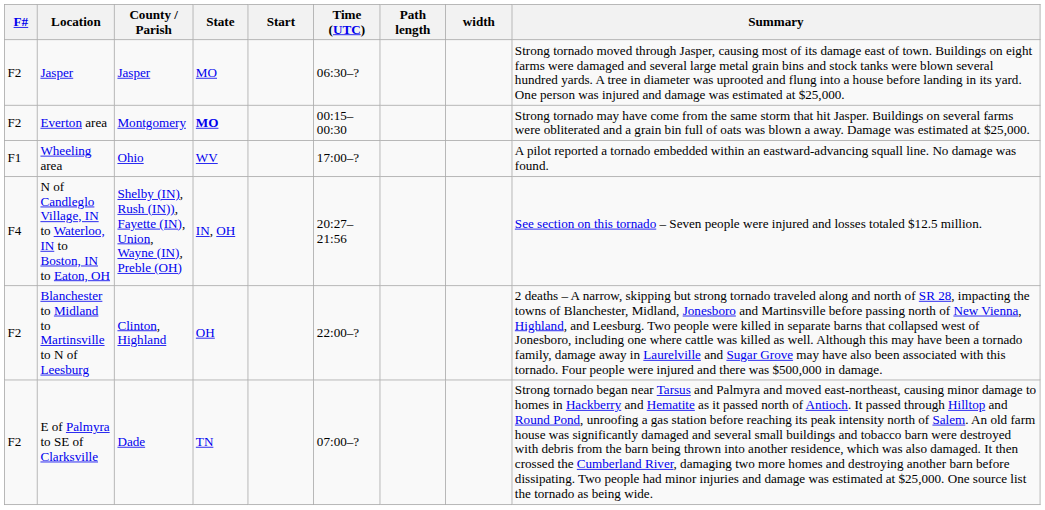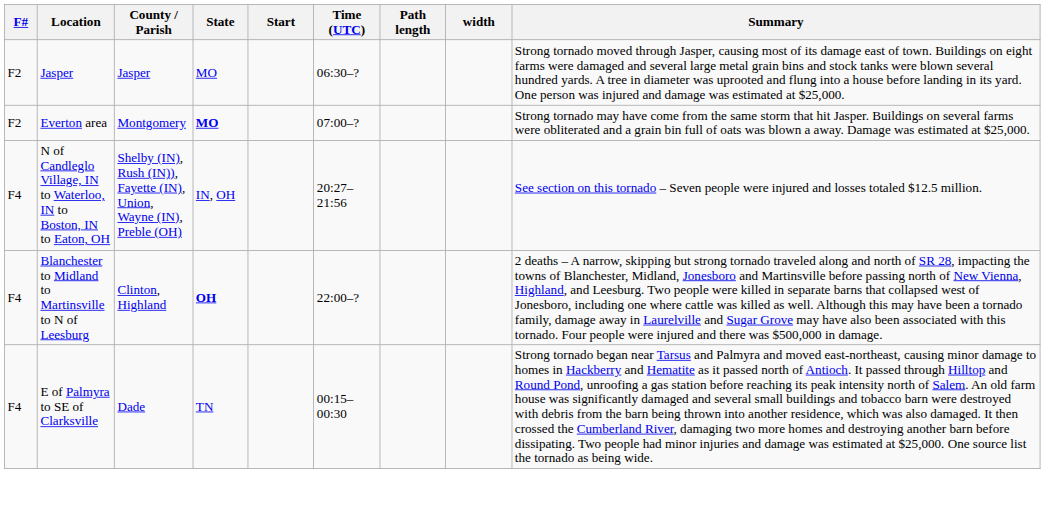(335, 122) 00:15–00:30 -> (338, 122) 07:00–?
- row: (66, 158)
(14, 332) F2 -> (14, 297) F4
(205, 332) normal -> (206, 297) bold
(14, 442) F2 -> (14, 406) F4
(338, 442) 07:00–? -> (335, 406) 00:15–00:30
